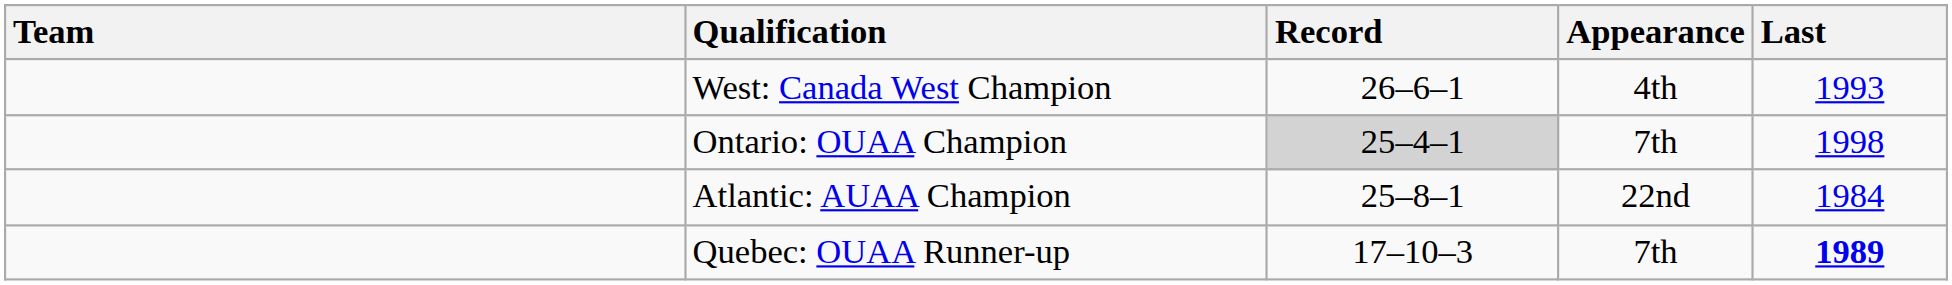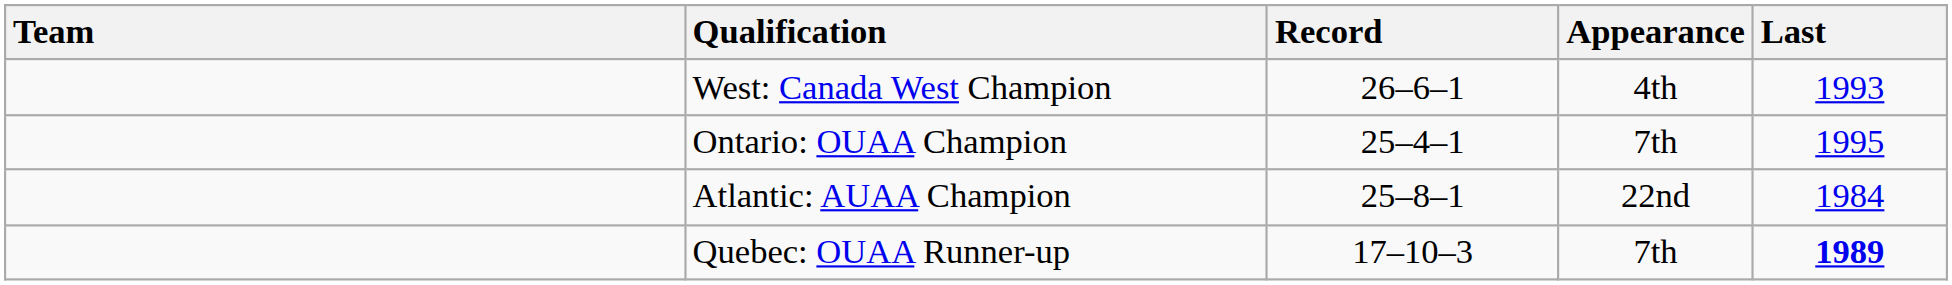(1413, 141) lightgrey background -> (1413, 141) no background
(1850, 141) 1998 -> (1850, 141) 1995
